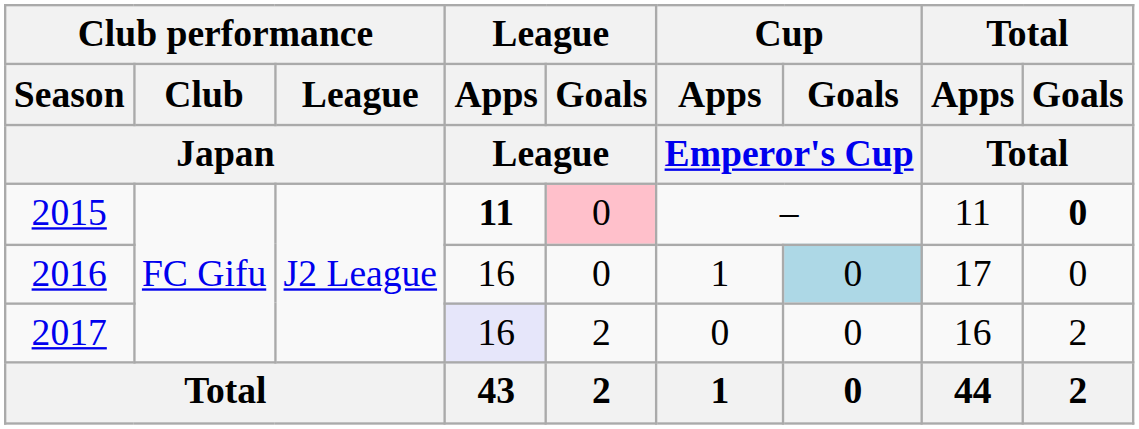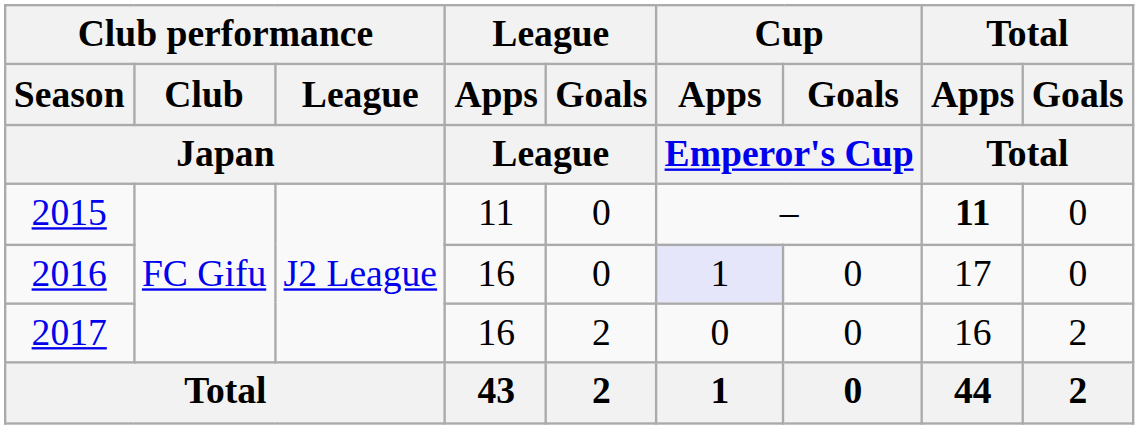(496, 213) bold -> (496, 213) normal
(601, 213) pink background -> (601, 213) no background
(973, 213) normal -> (973, 213) bold
(1078, 213) bold -> (1078, 213) normal
(720, 272) no background -> (720, 272) lavender background
(853, 272) lightblue background -> (853, 272) no background
(496, 332) lavender background -> (496, 332) no background
